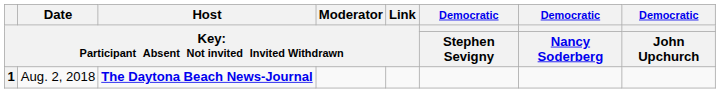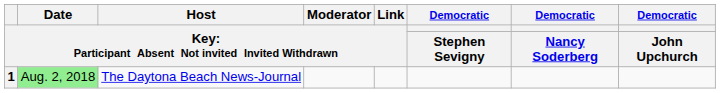(58, 77) no background -> (58, 77) lightgreen background
(207, 77) bold -> (201, 77) normal
